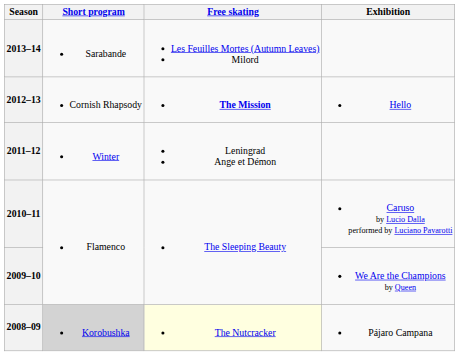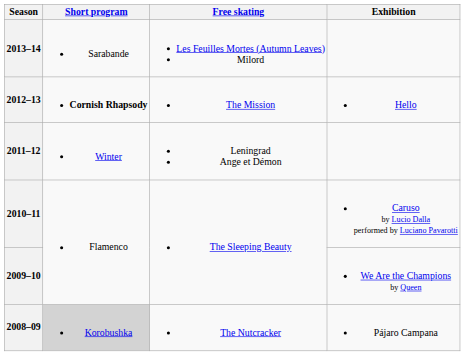(94, 105) normal -> (96, 105) bold
(233, 105) bold -> (238, 105) normal
(233, 333) lightyellow background -> (238, 333) no background
